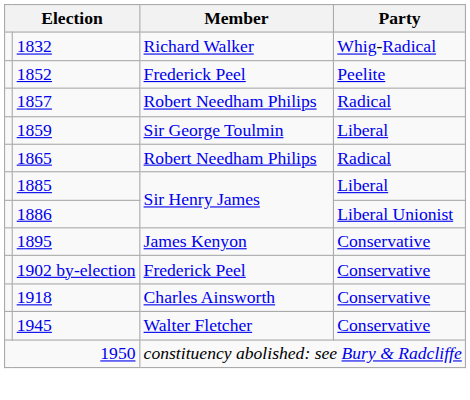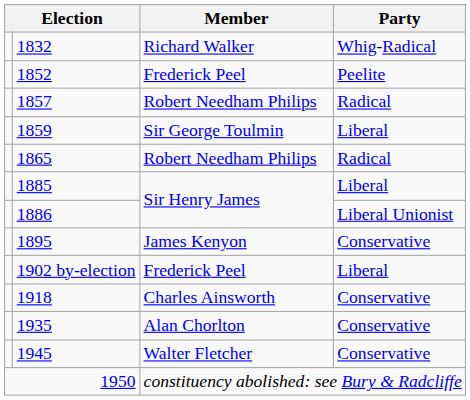(384, 269) Conservative -> (363, 269) Liberal
+ row: (34, 325)
